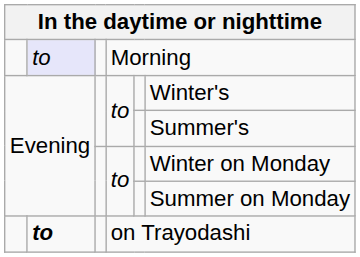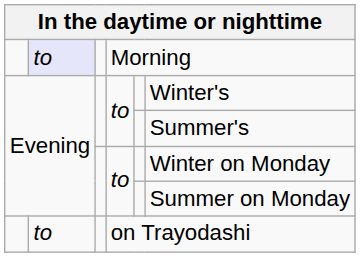(43, 233) bold -> (43, 233) normal
